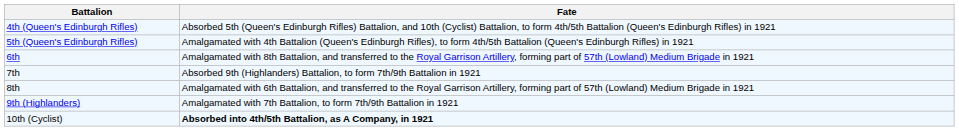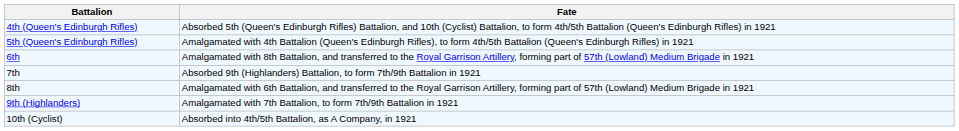(307, 118) bold -> (299, 118) normal
